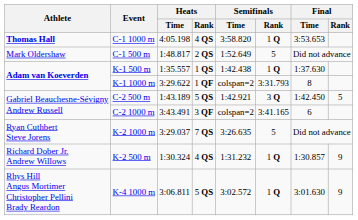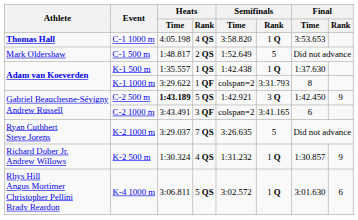(175, 98) normal -> (175, 98) bold
(340, 98) 5 -> (341, 98) 9
(340, 192) 9 -> (341, 192) 6
